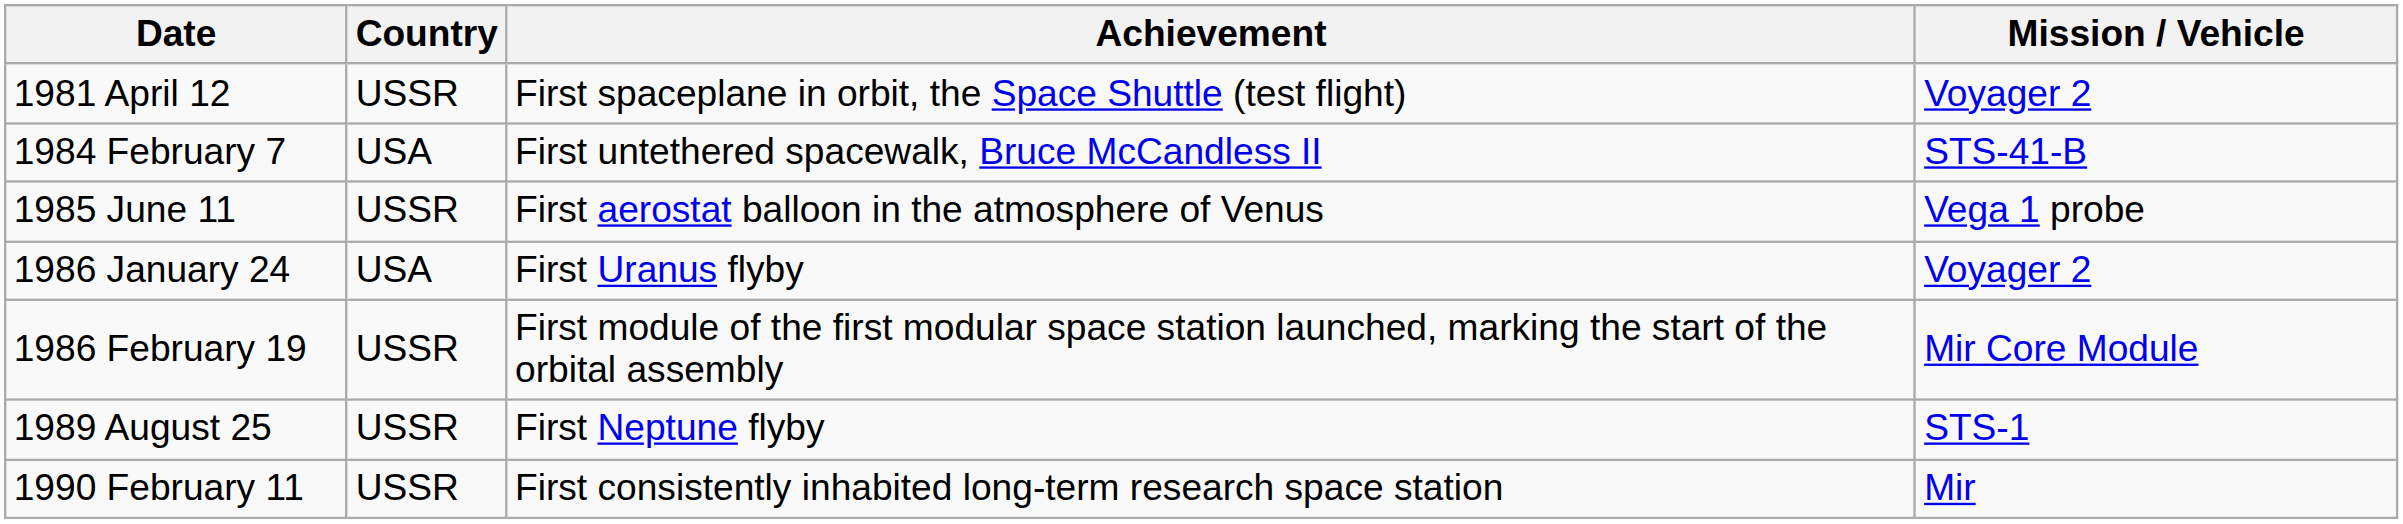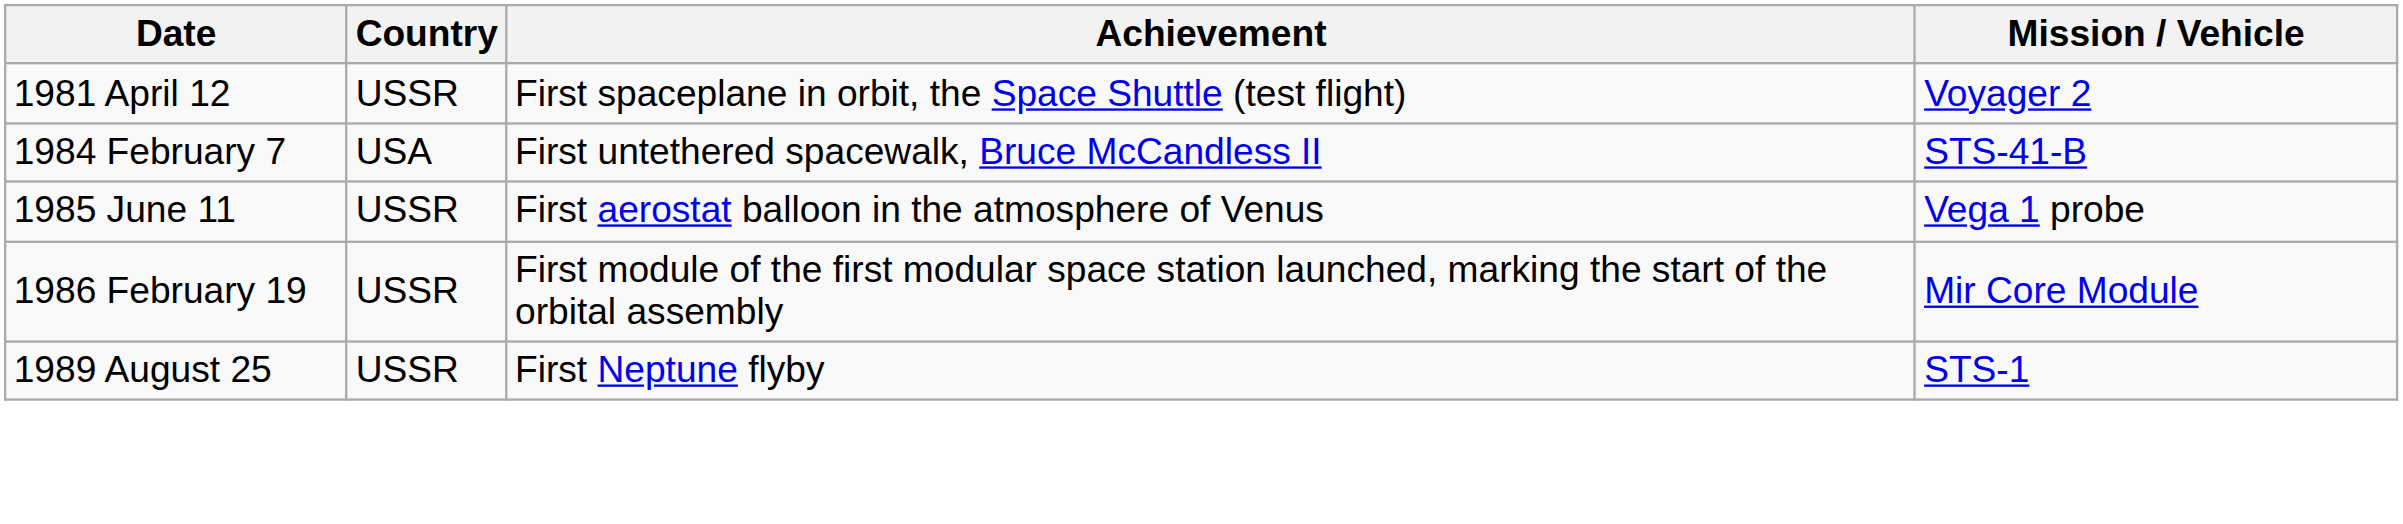- row: (152, 269)
- row: (159, 487)
